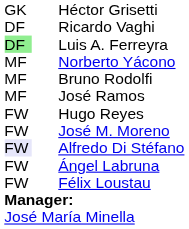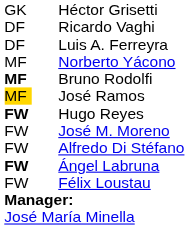(15, 44) lightgreen background -> (15, 44) no background
(16, 79) normal -> (16, 79) bold
(16, 96) no background -> (16, 96) gold background
(16, 113) normal -> (16, 113) bold
(16, 148) lavender background -> (16, 148) no background
(16, 165) normal -> (16, 165) bold
